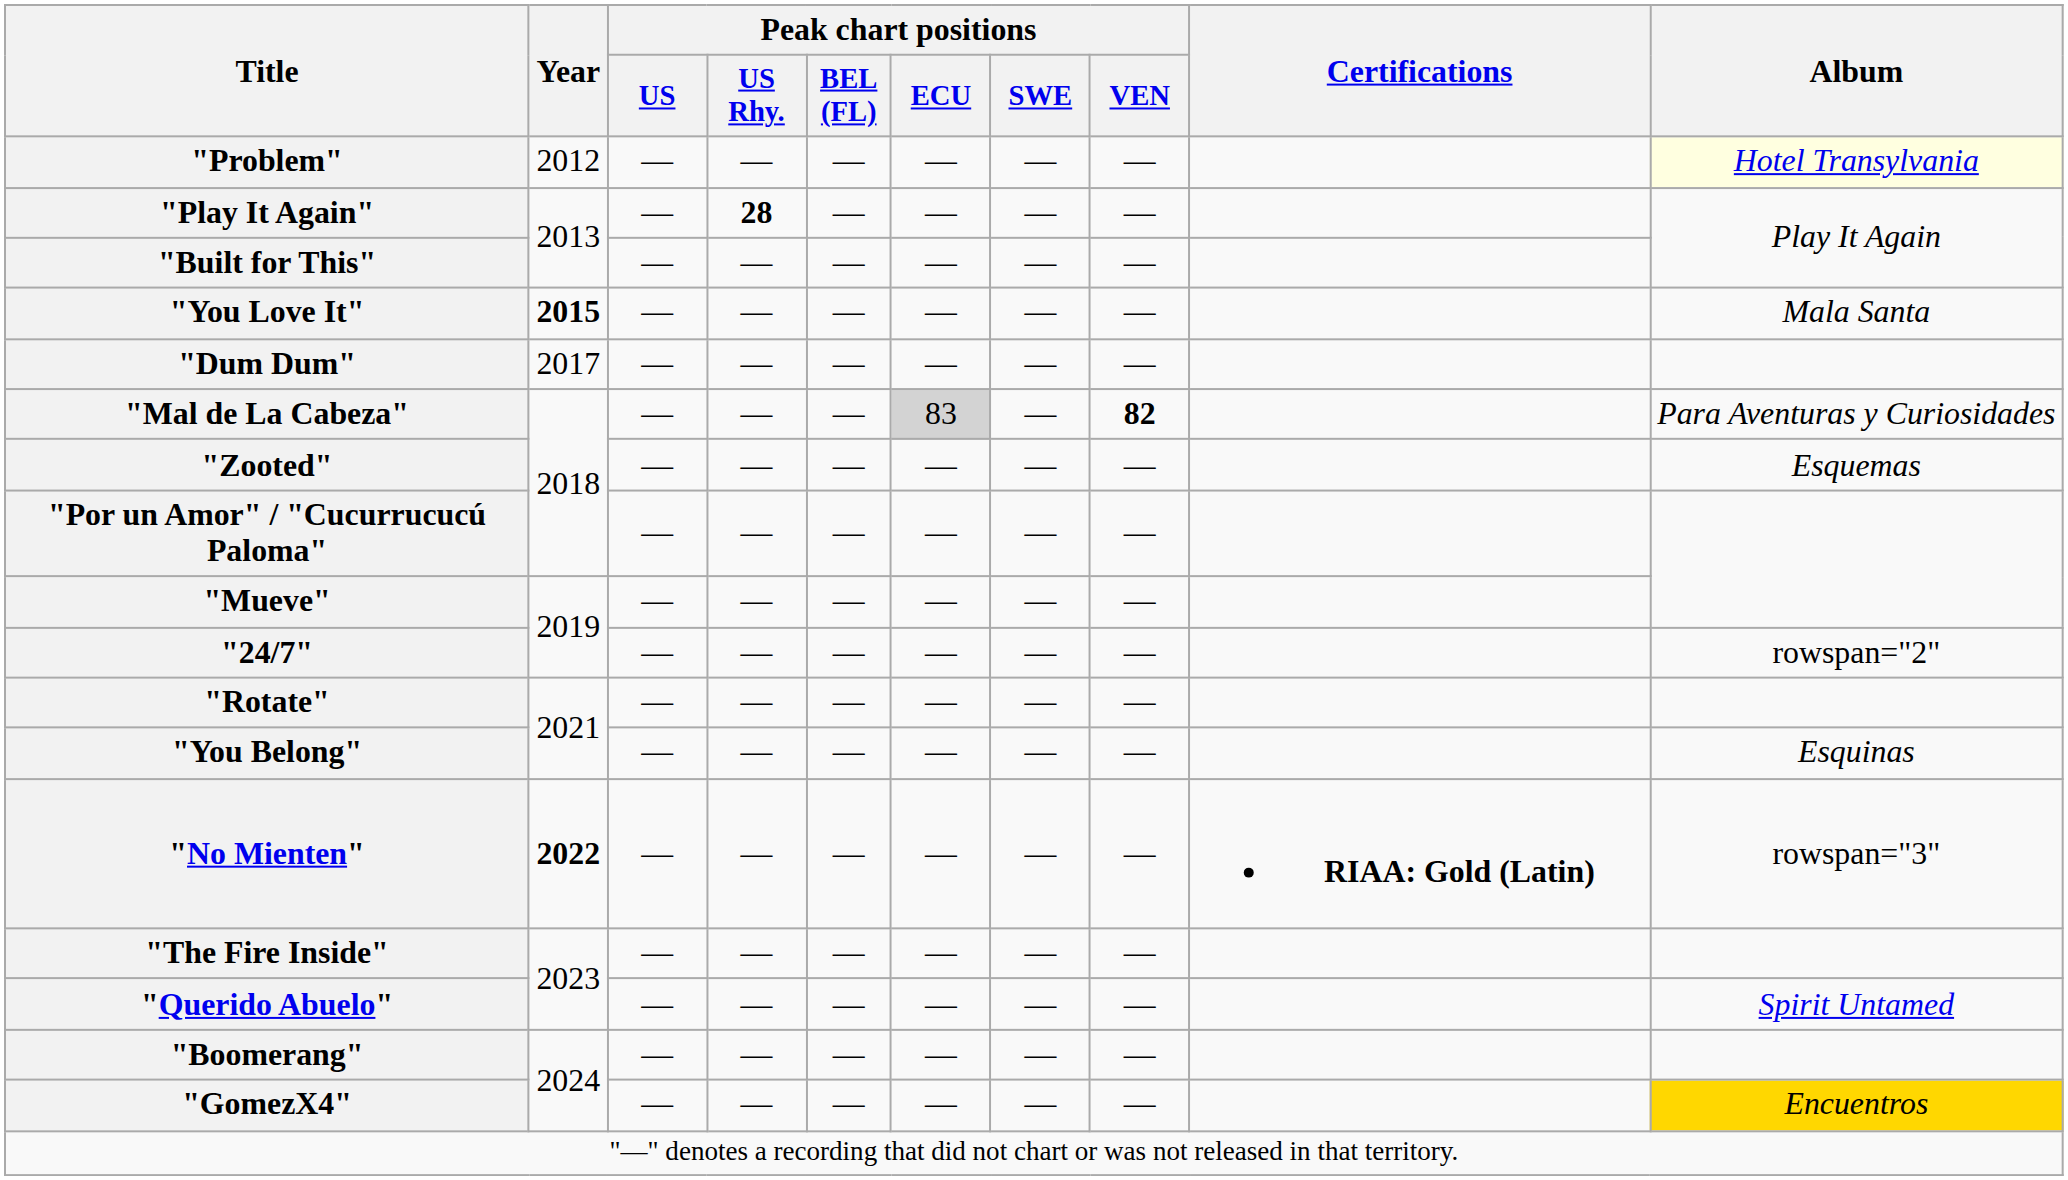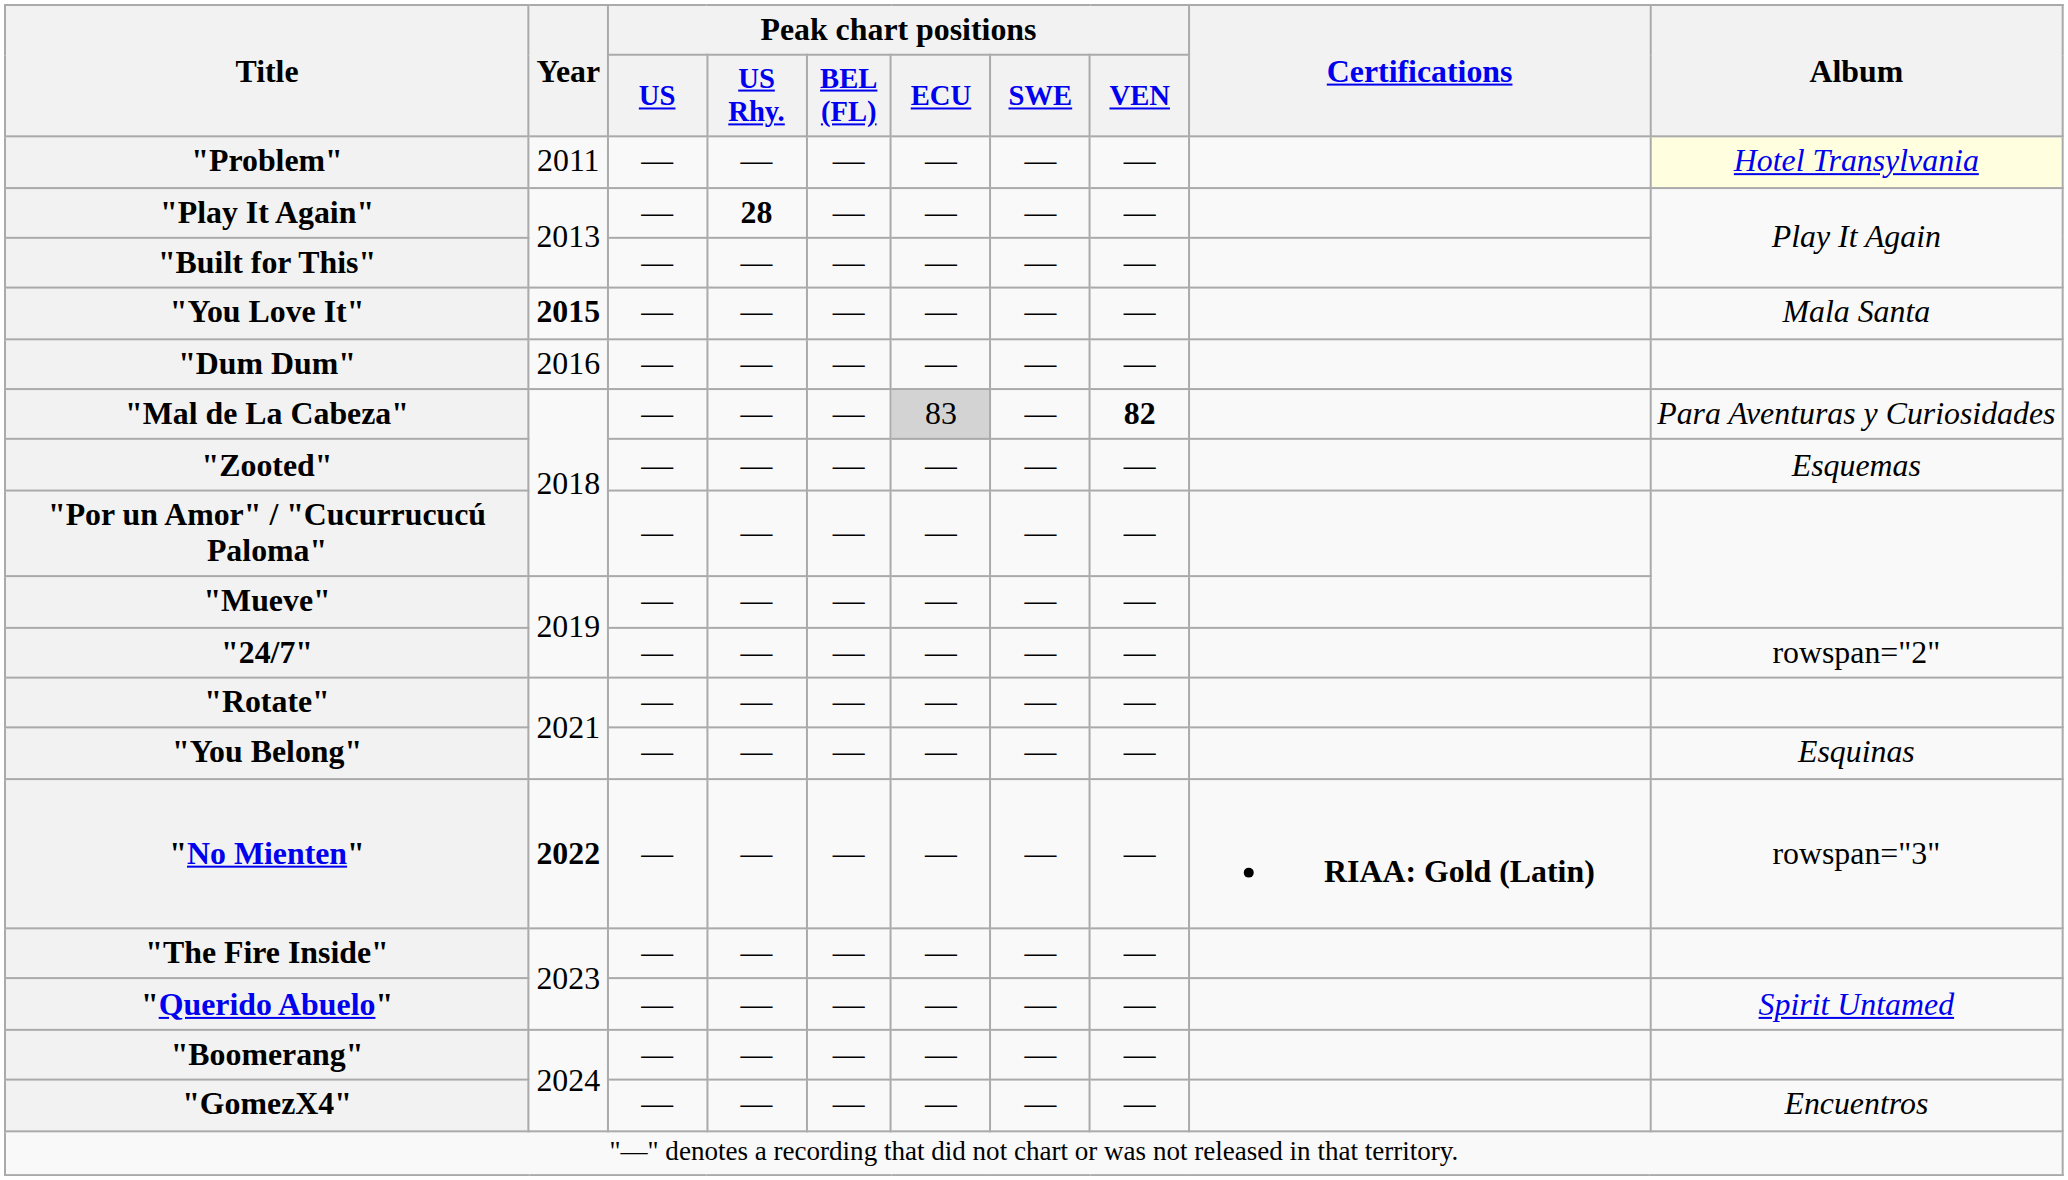(568, 161) 2012 -> (568, 161) 2011
(568, 363) 2017 -> (568, 363) 2016
(1856, 1104) gold background -> (1856, 1104) no background
